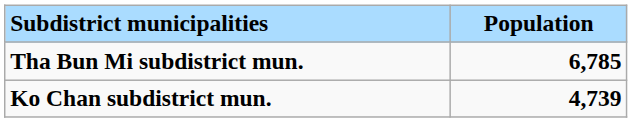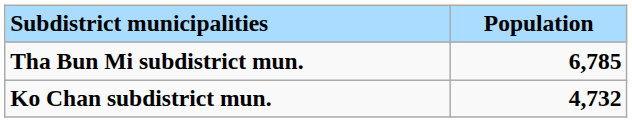(595, 98) 4,739 -> (595, 98) 4,732
